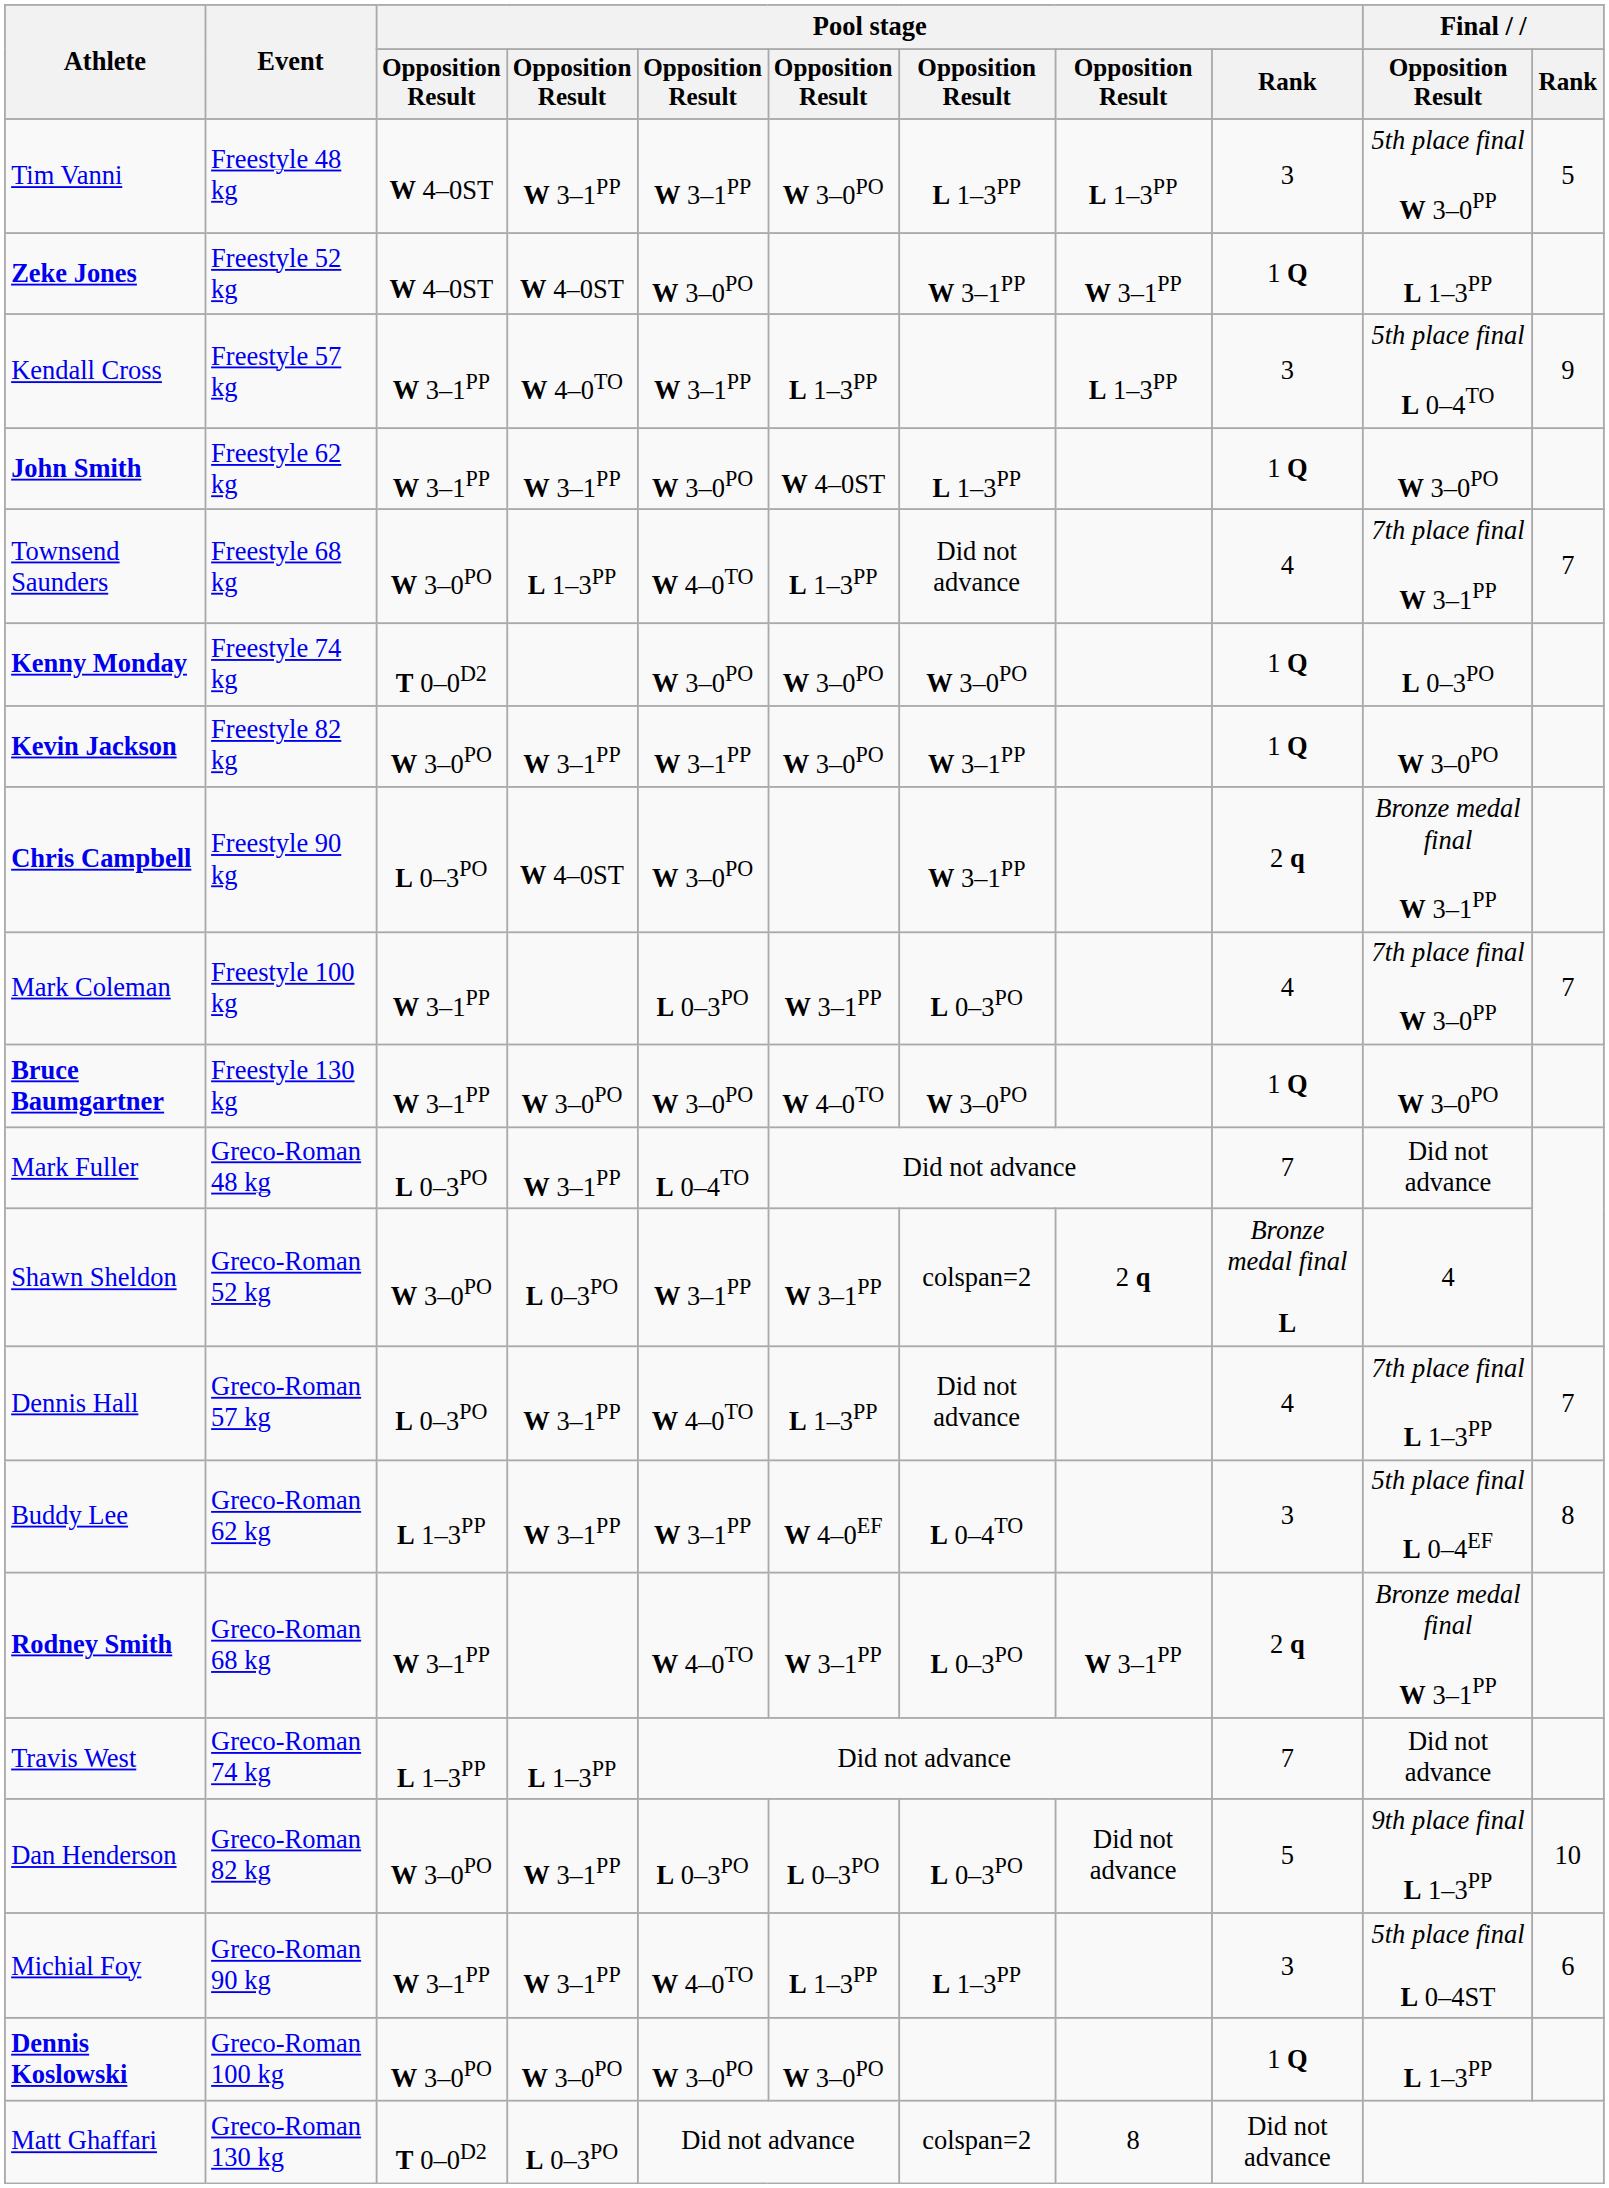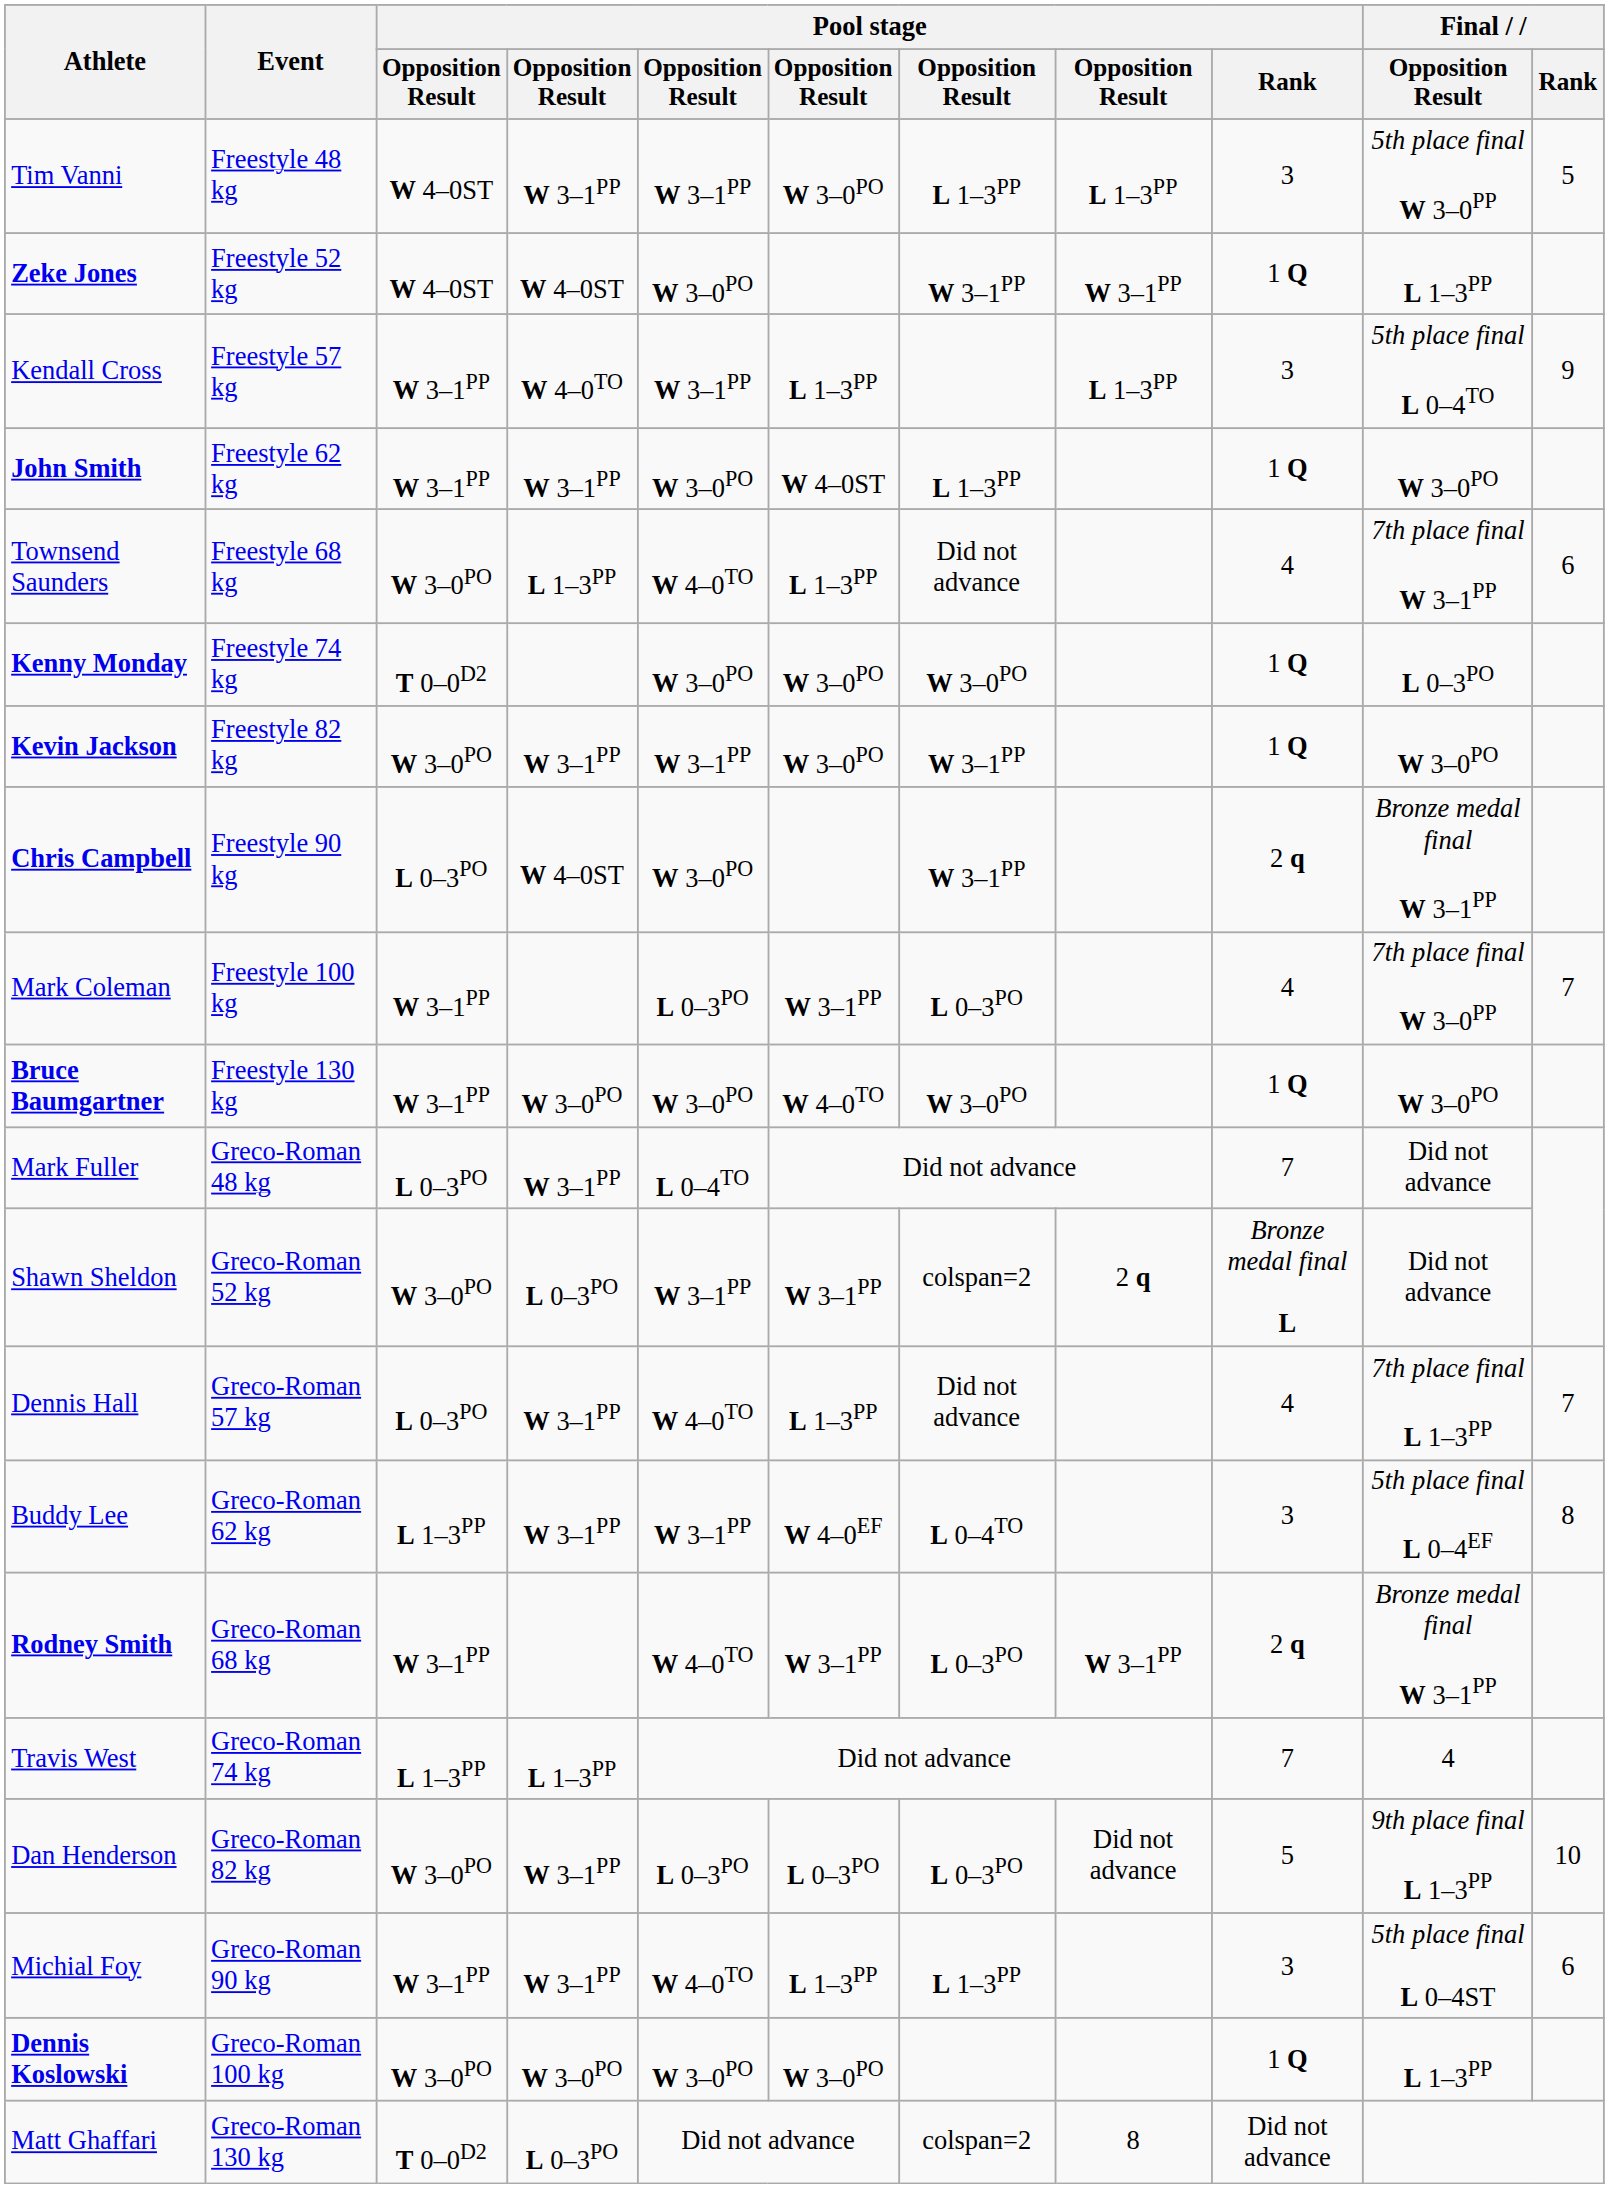(1568, 566) 7 -> (1568, 566) 6
(1448, 1277) 4 -> (1448, 1277) Did not advance
(1448, 1758) Did not advance -> (1448, 1758) 4
